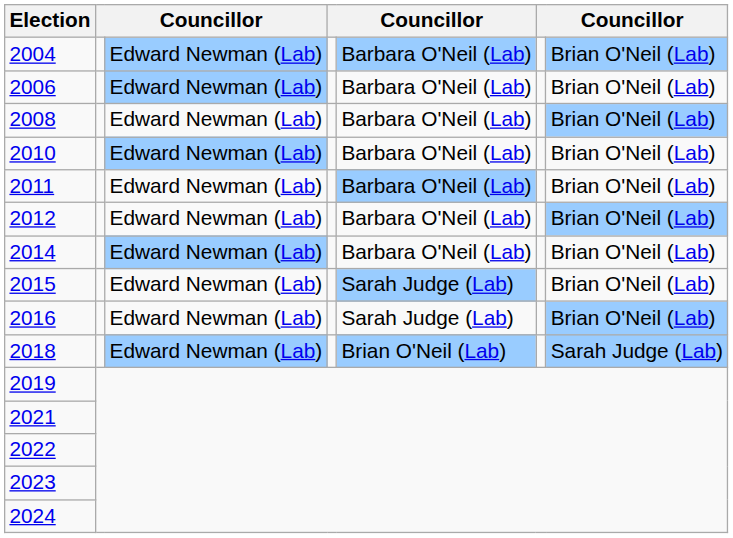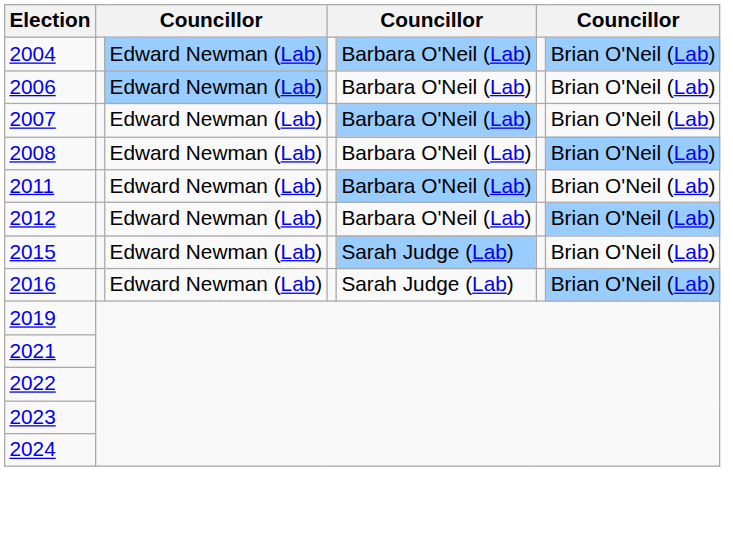+ row: (33, 119)
- row: (33, 152)
- row: (33, 251)
- row: (33, 350)
